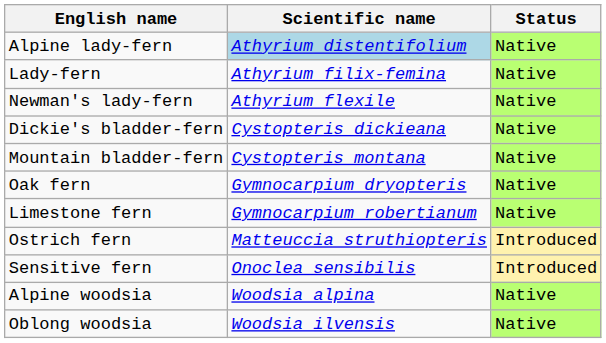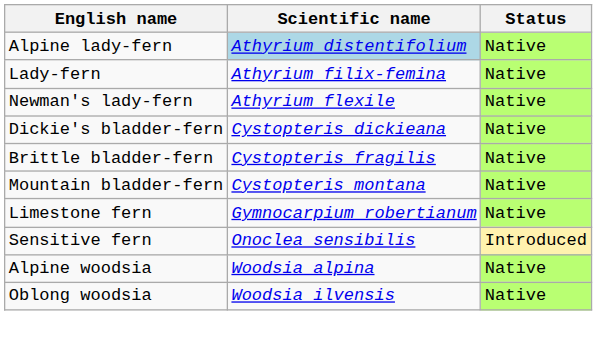+ row: (111, 157)
- row: (50, 185)
- row: (70, 241)
